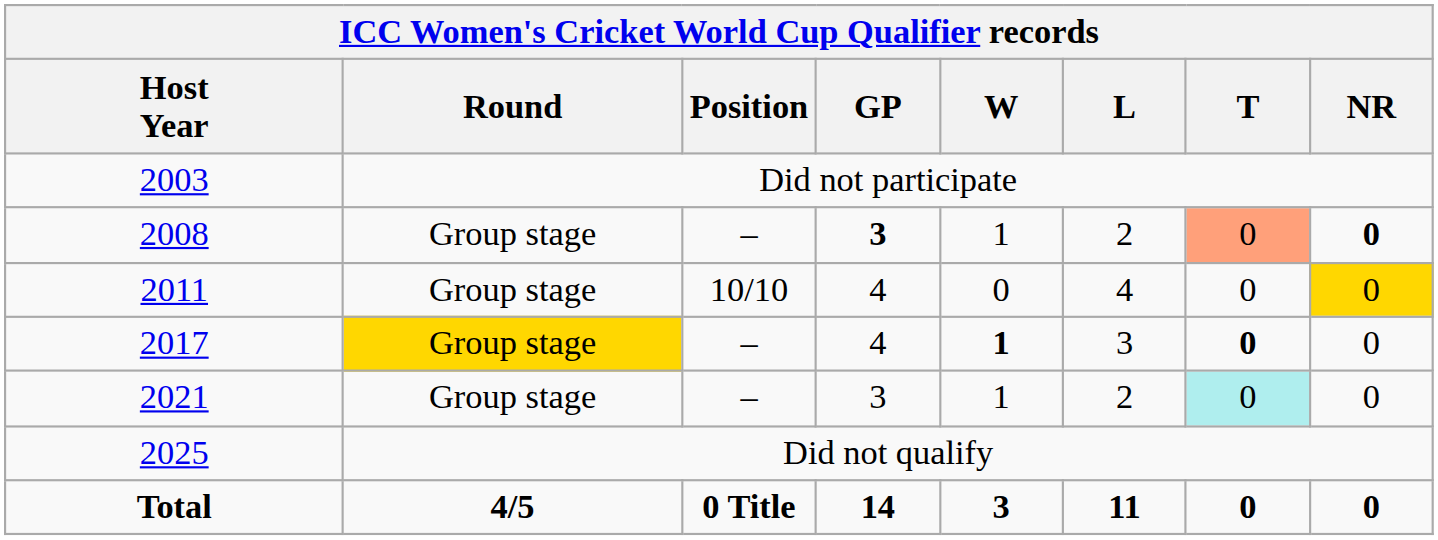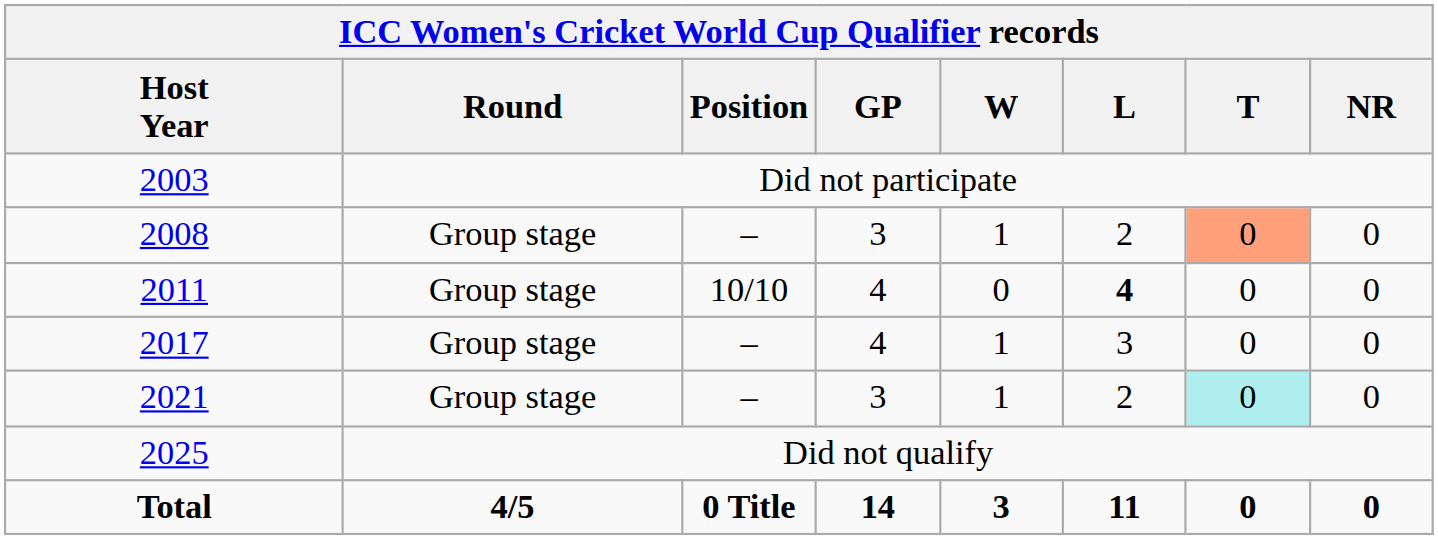(878, 234) bold -> (878, 234) normal
(1371, 234) bold -> (1371, 234) normal
(1125, 288) normal -> (1125, 288) bold
(1371, 288) gold background -> (1371, 288) no background
(513, 343) gold background -> (513, 343) no background
(1001, 343) bold -> (1001, 343) normal
(1248, 343) bold -> (1248, 343) normal
